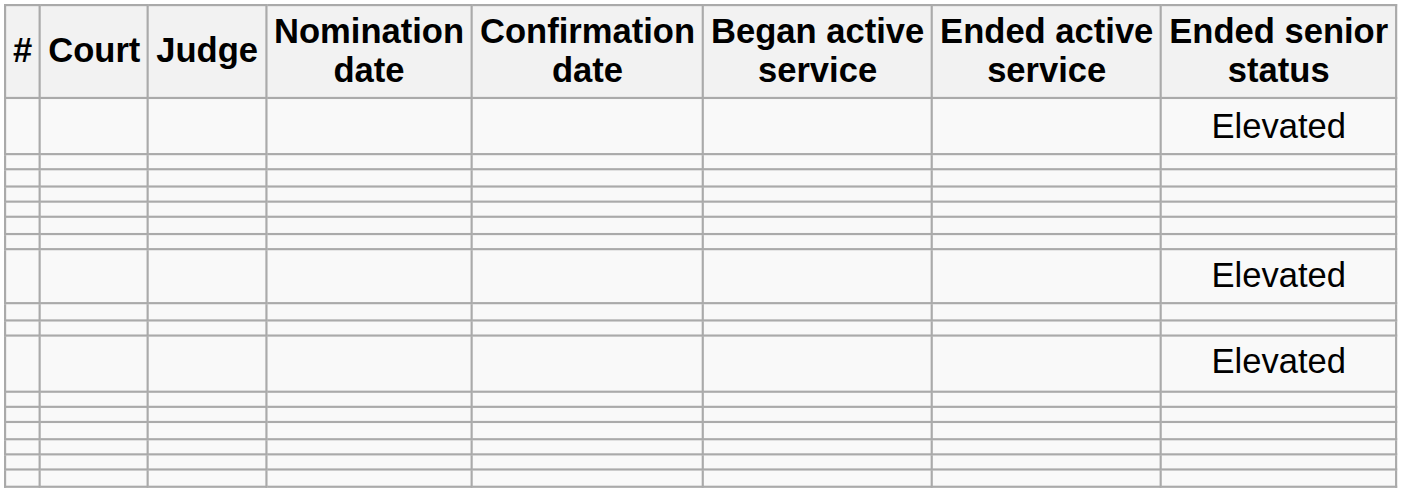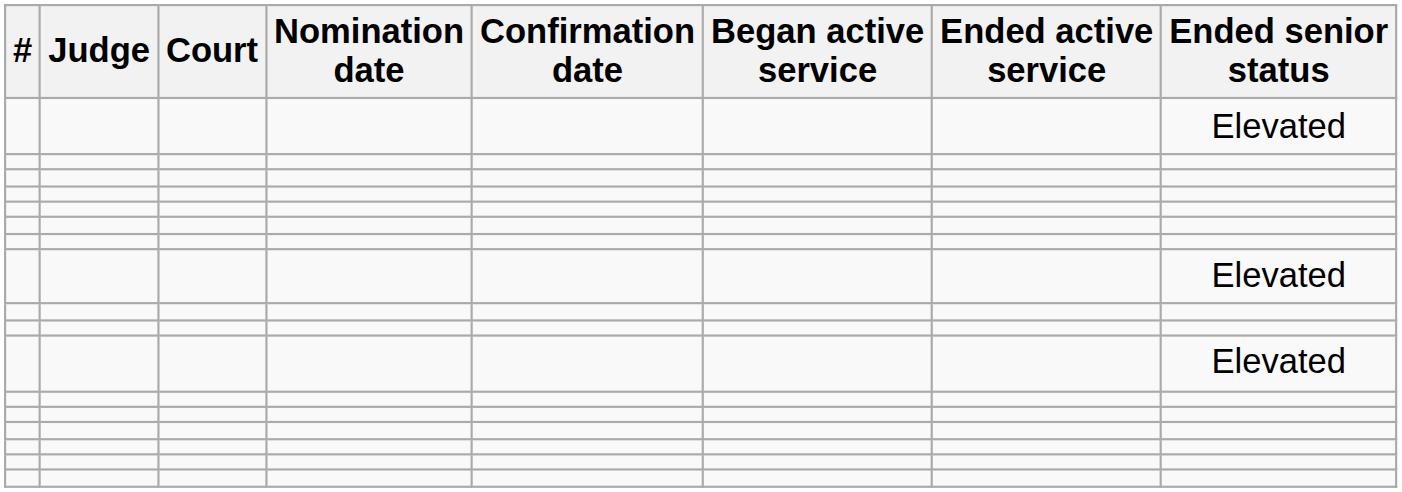columns swapped: (207, 51) <-> (94, 51)
